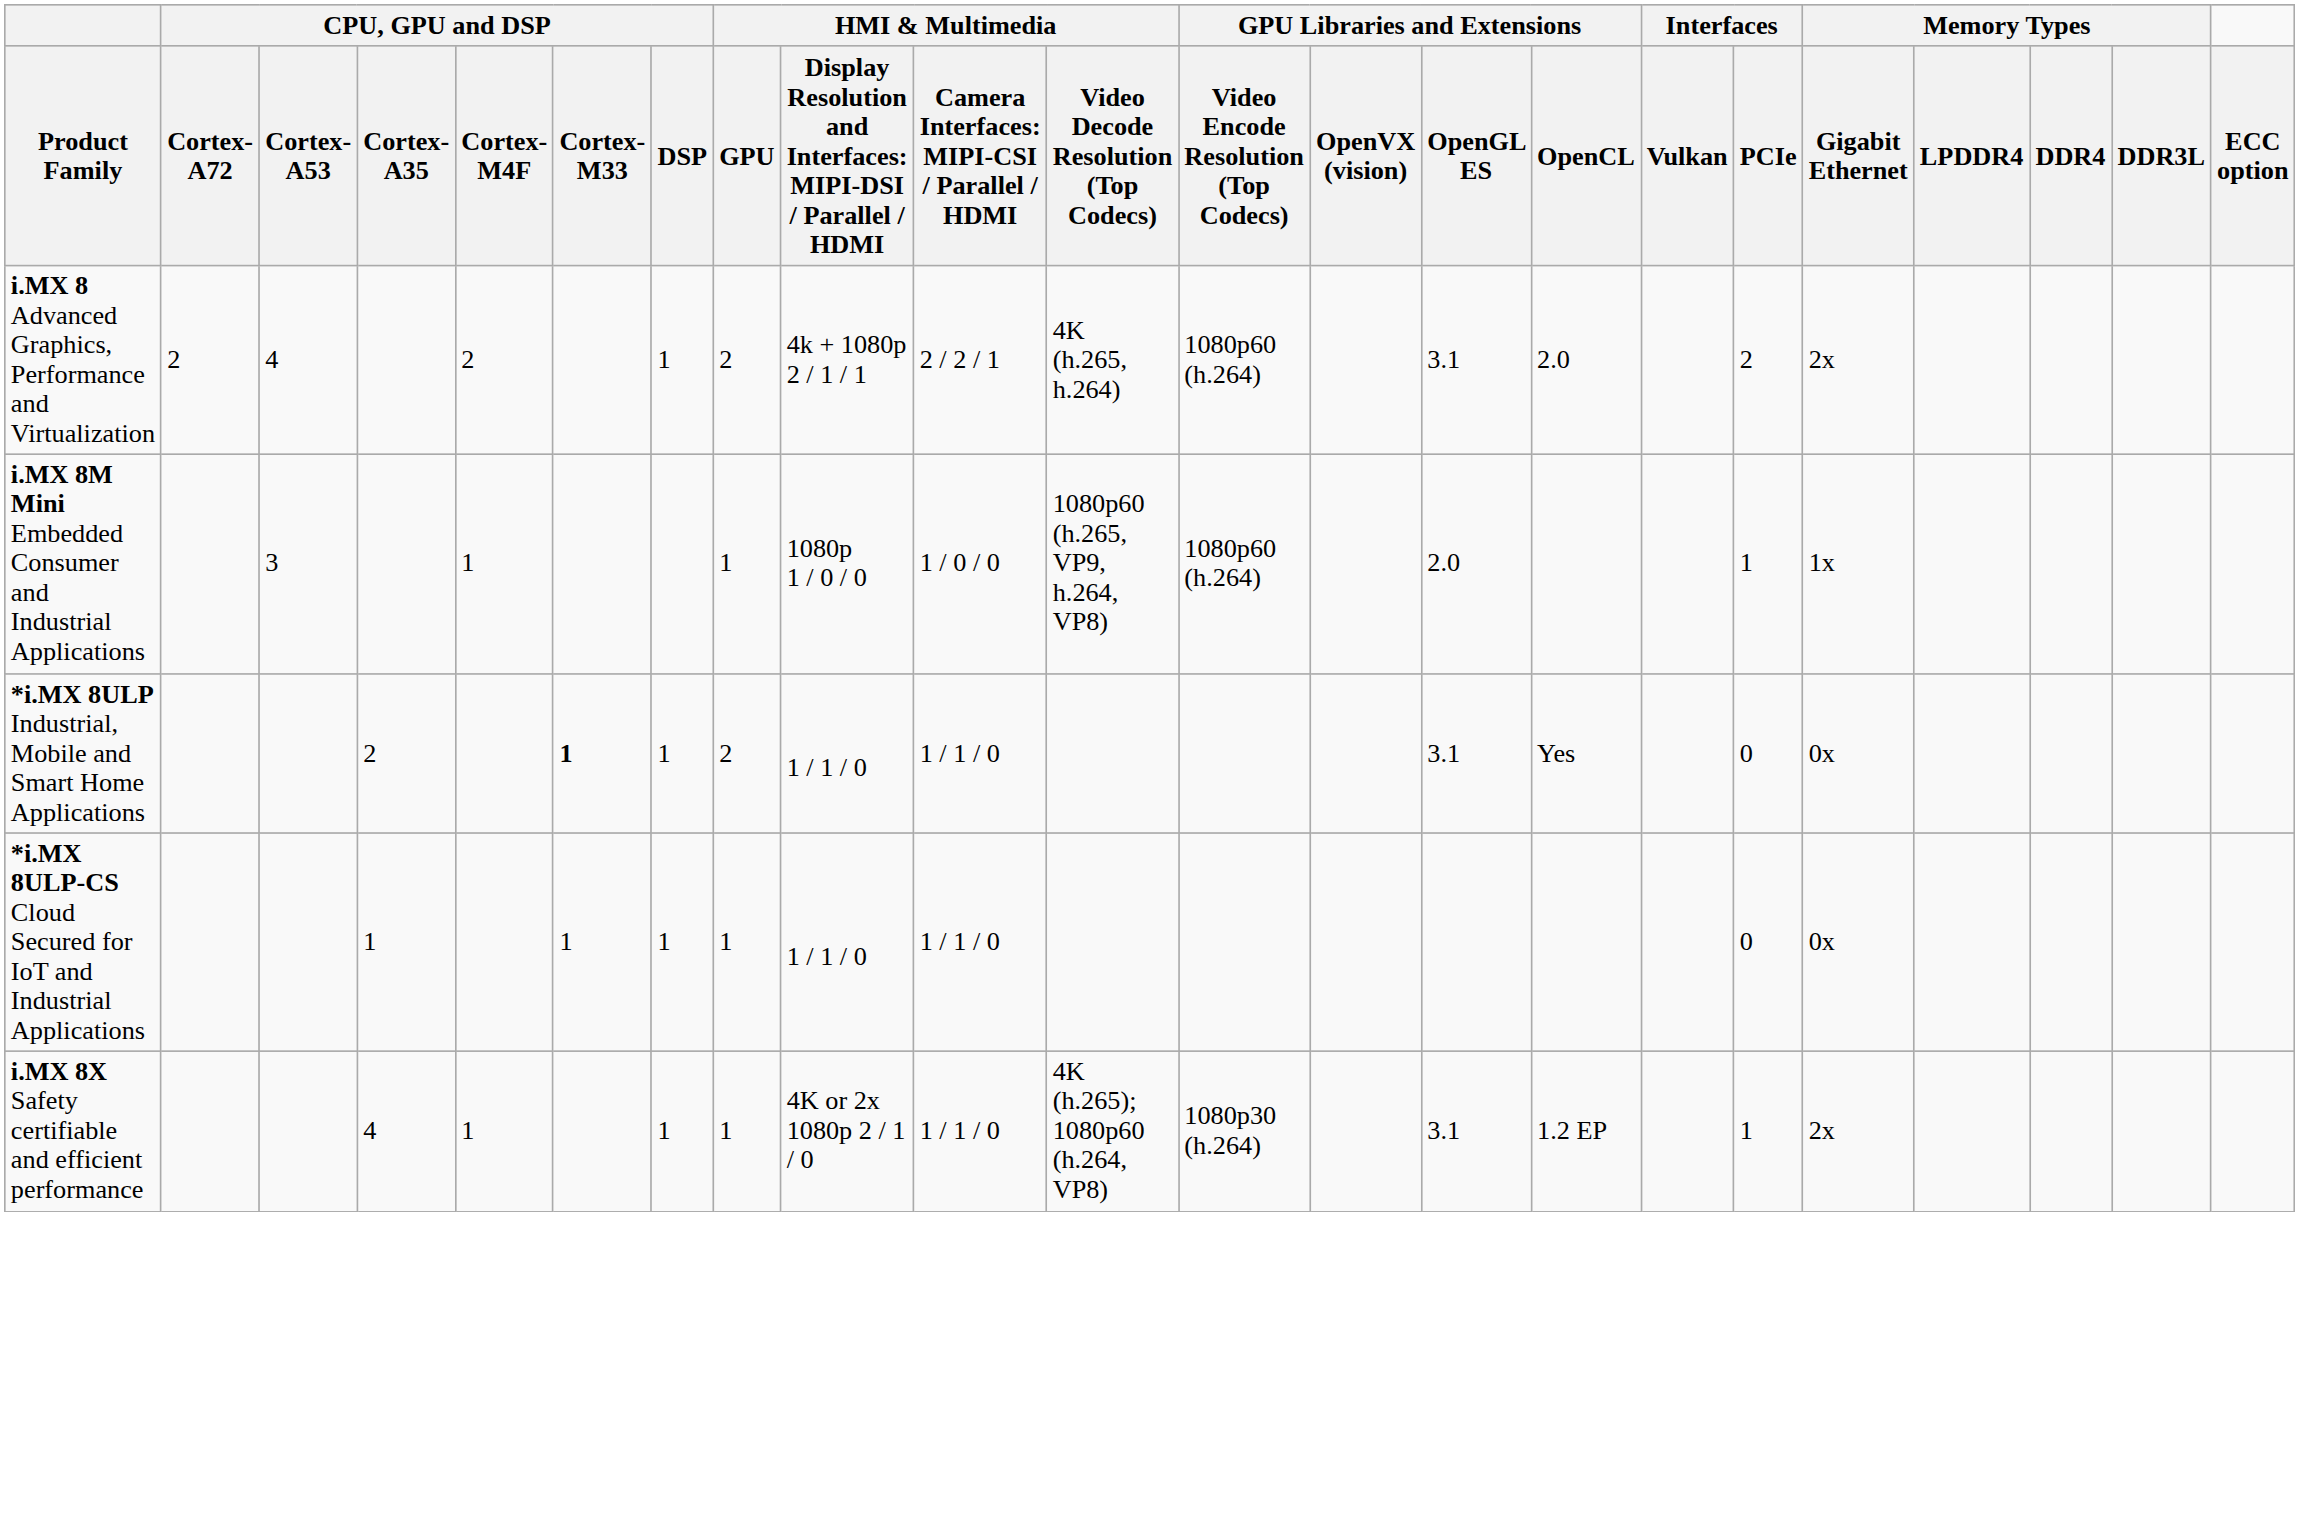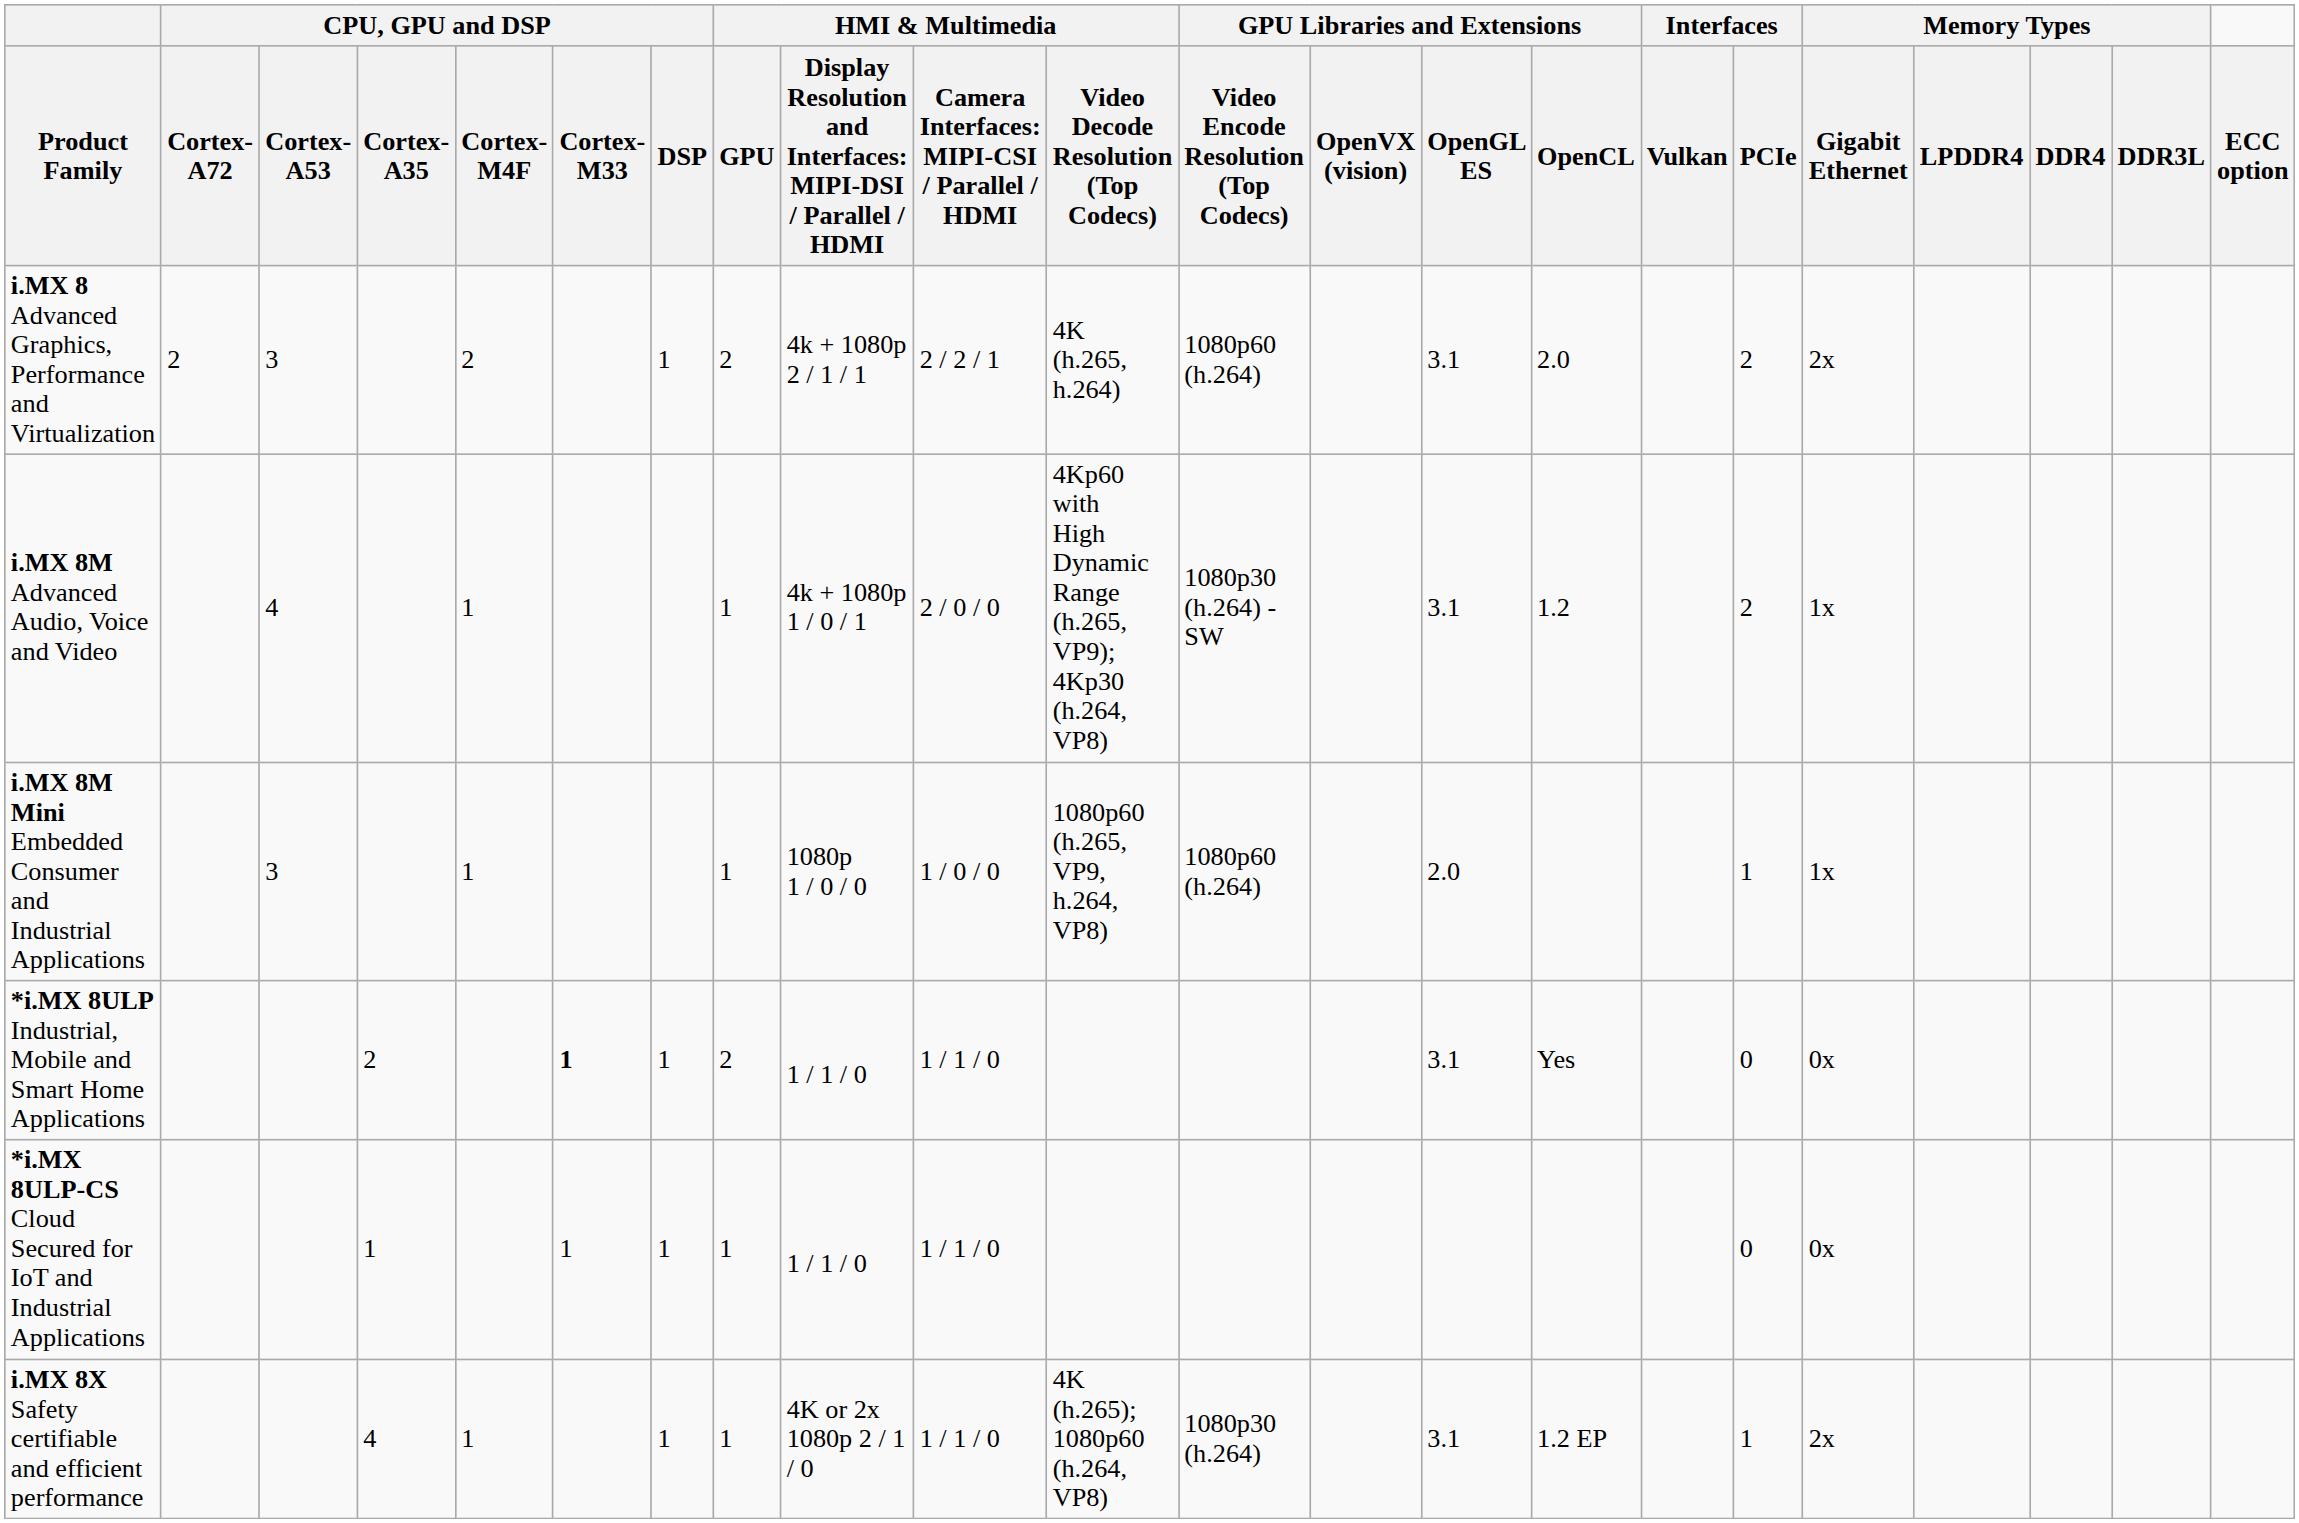(272, 359) 4 -> (272, 359) 3
+ row: (80, 607)
